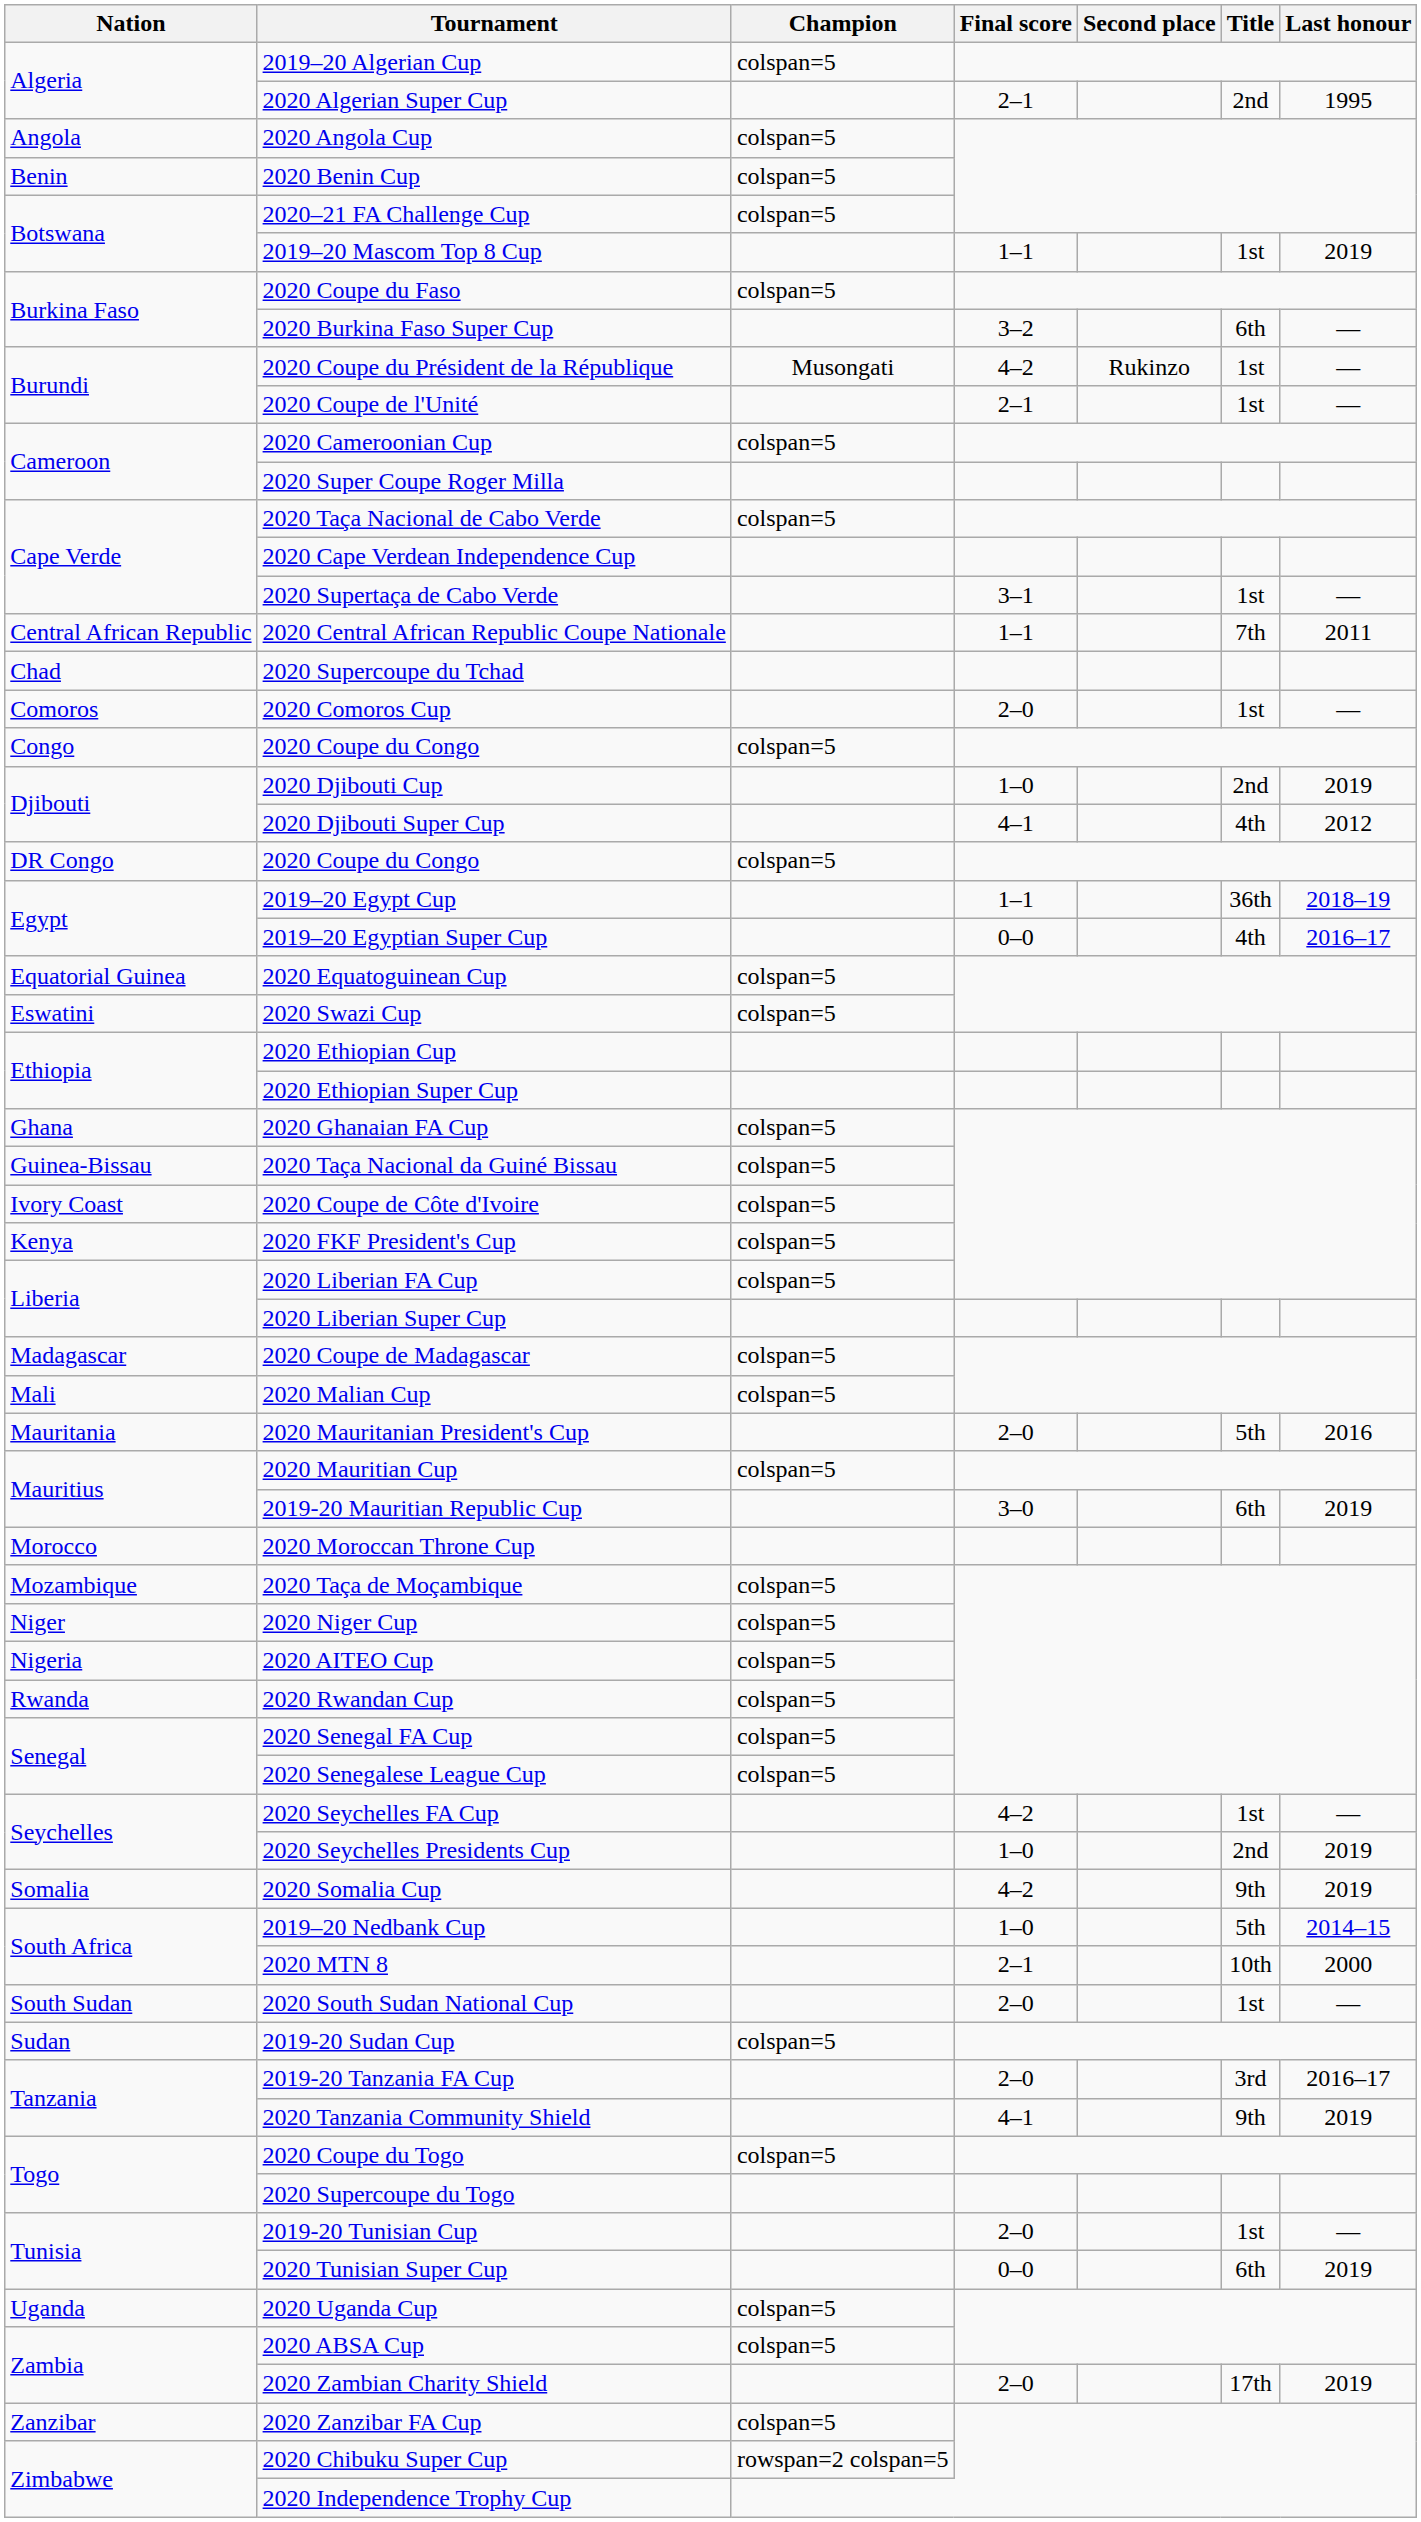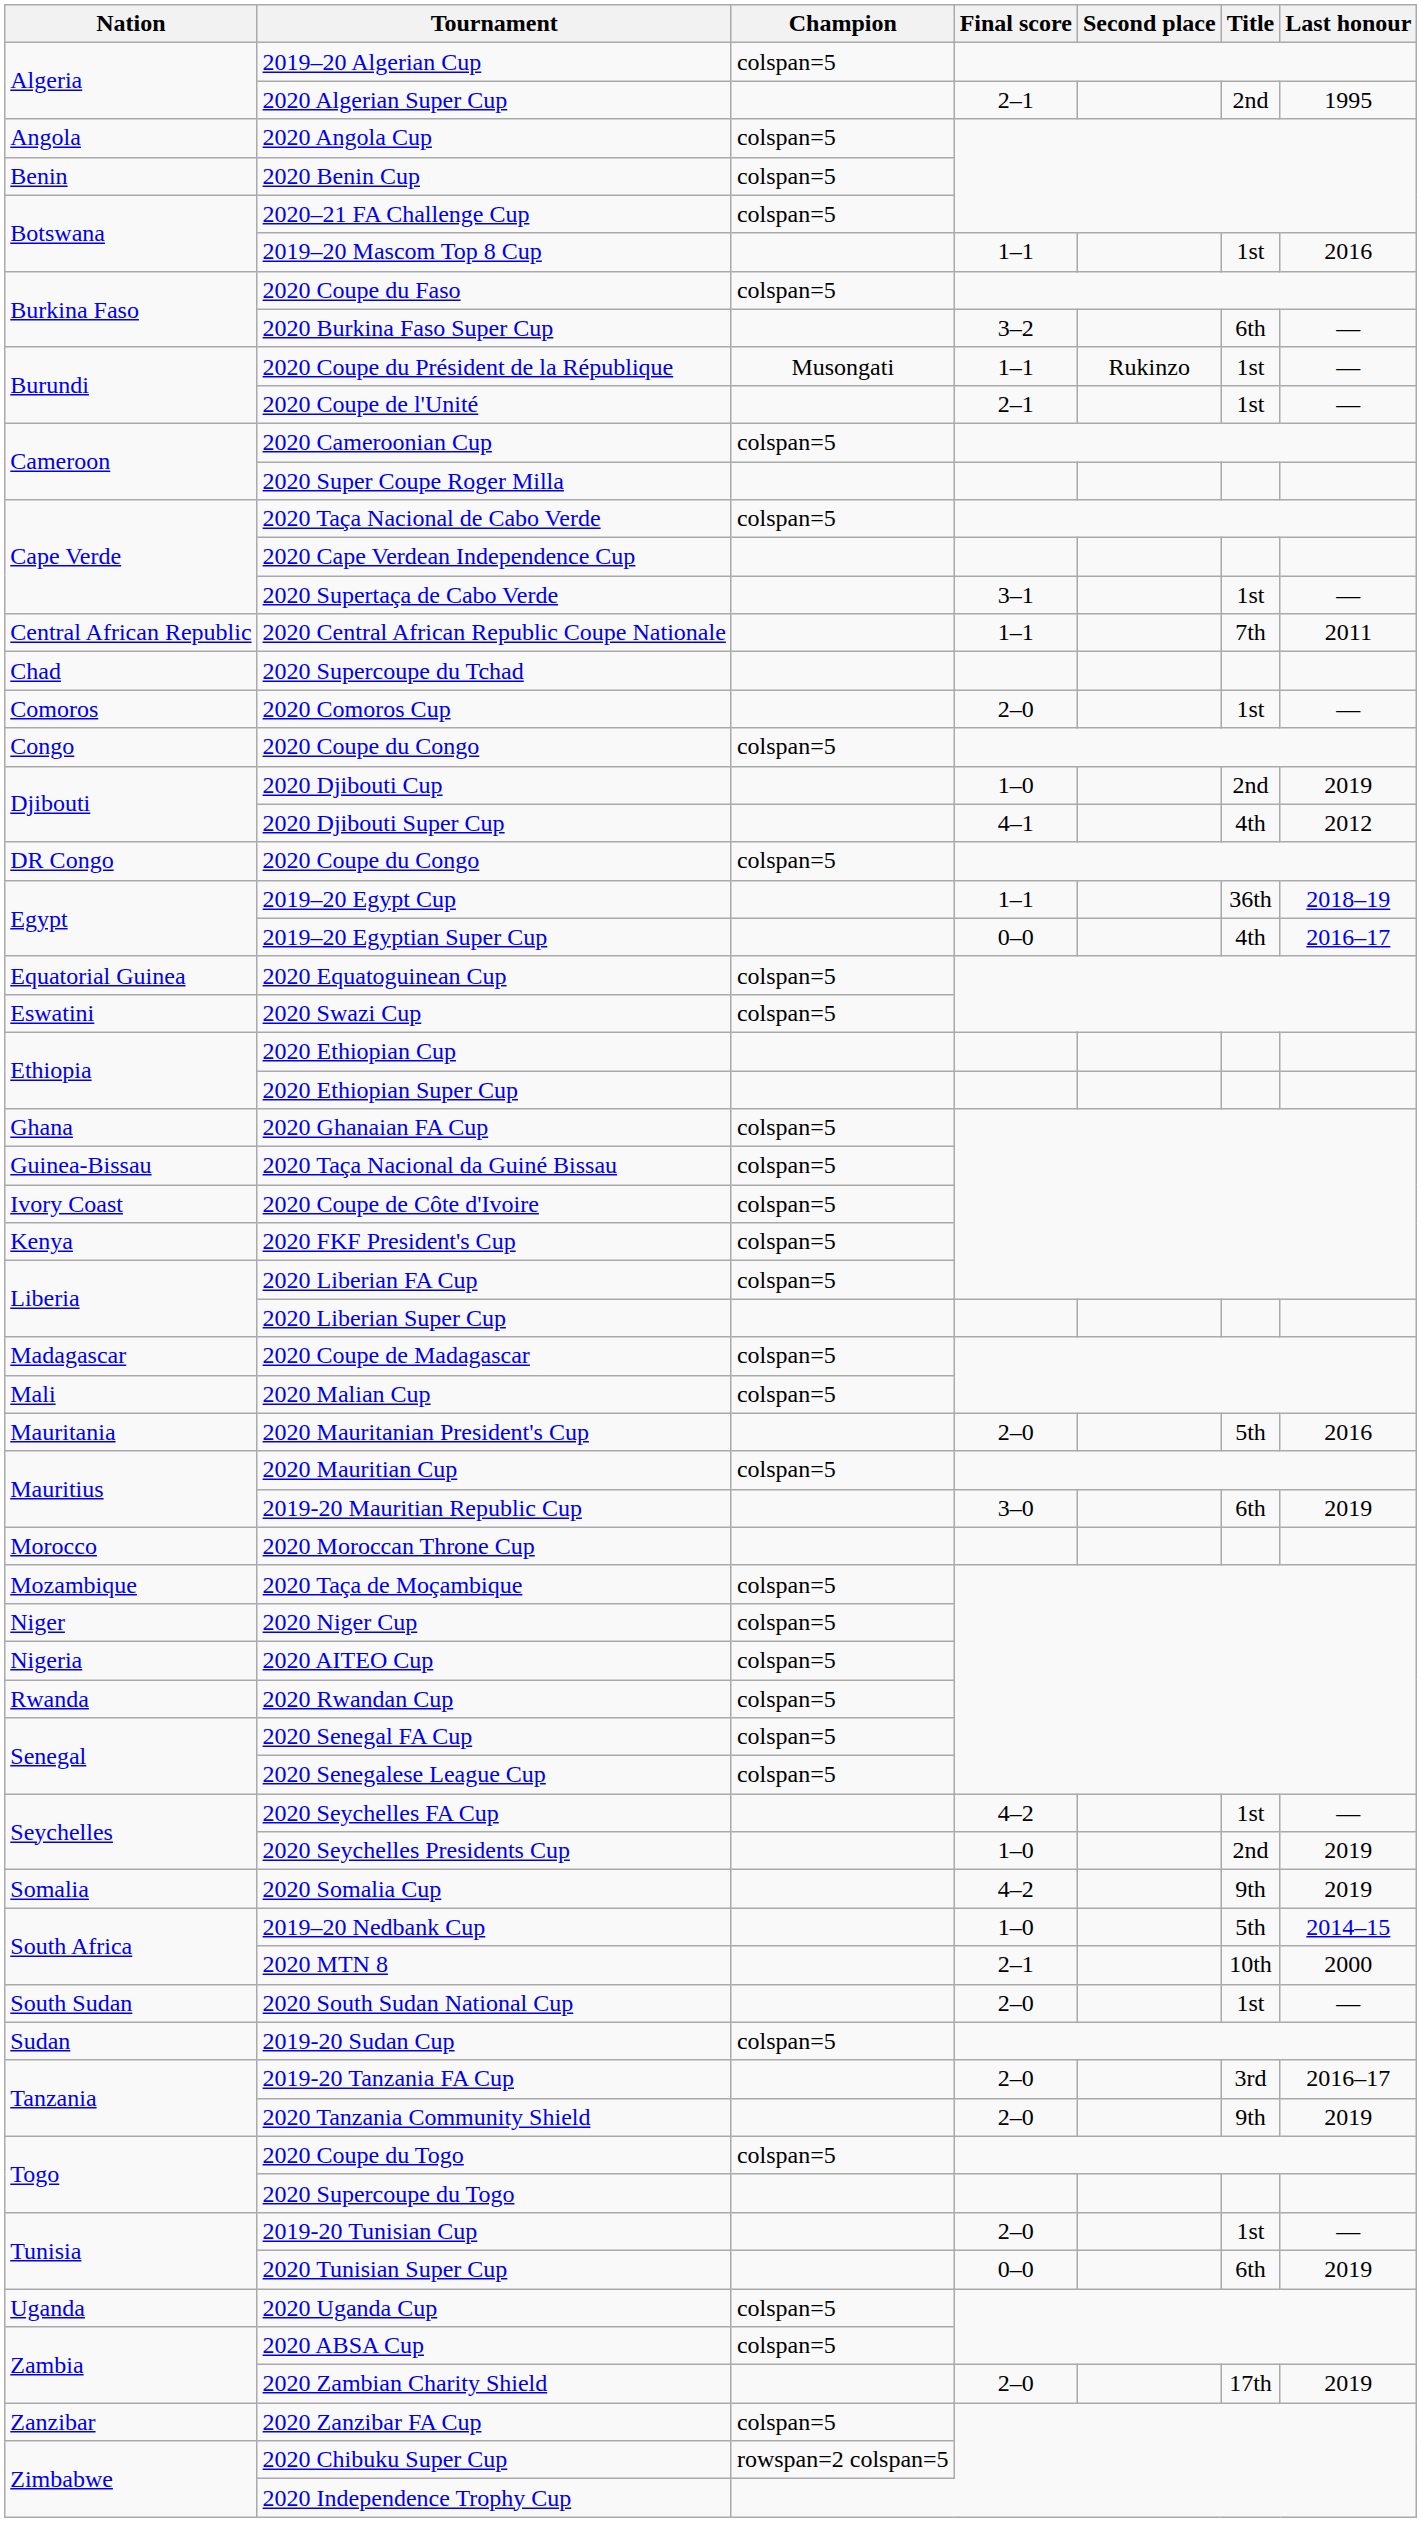(1348, 251) 2019 -> (1348, 251) 2016
(1016, 366) 4–2 -> (1016, 366) 1–1
(1016, 2116) 4–1 -> (1016, 2116) 2–0
